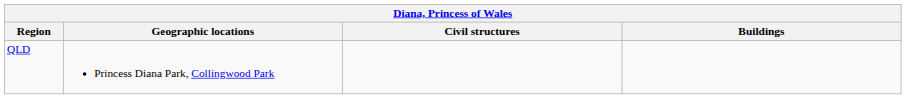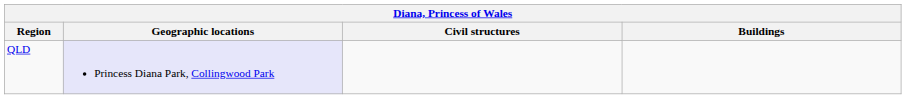(203, 74) no background -> (203, 74) lavender background
